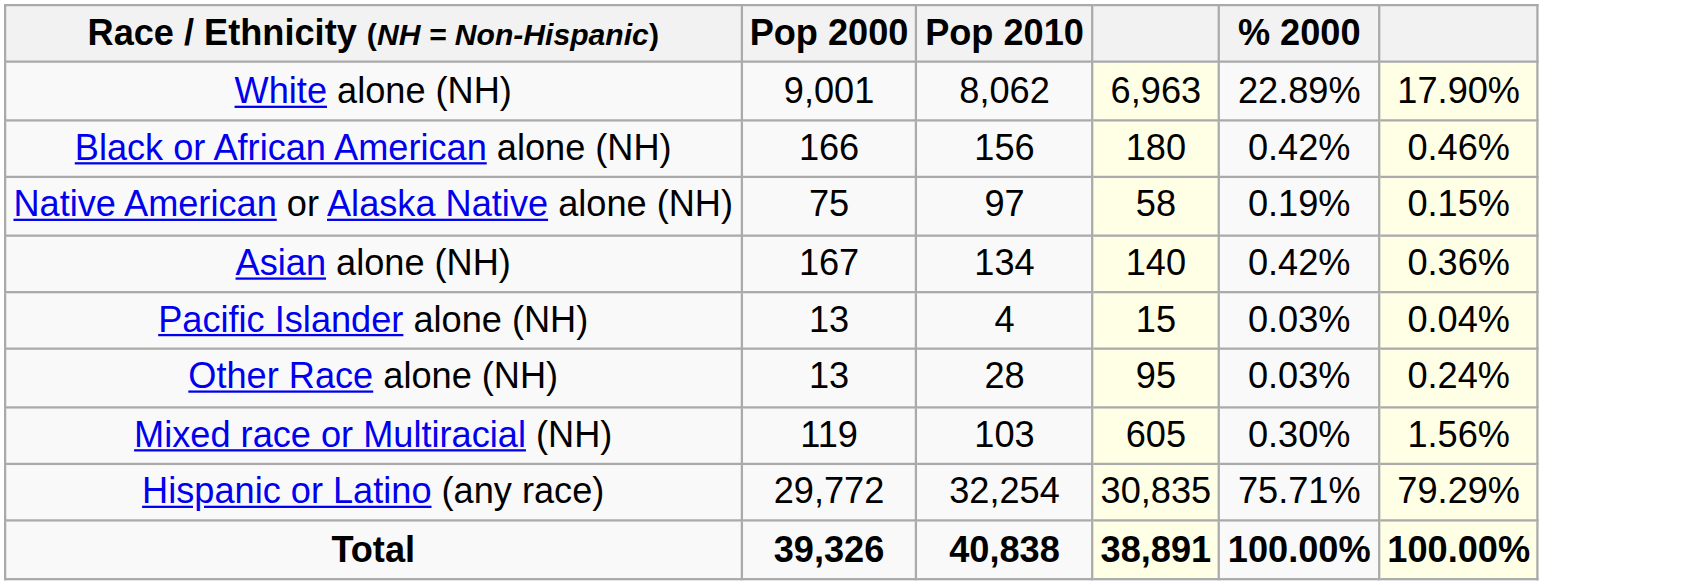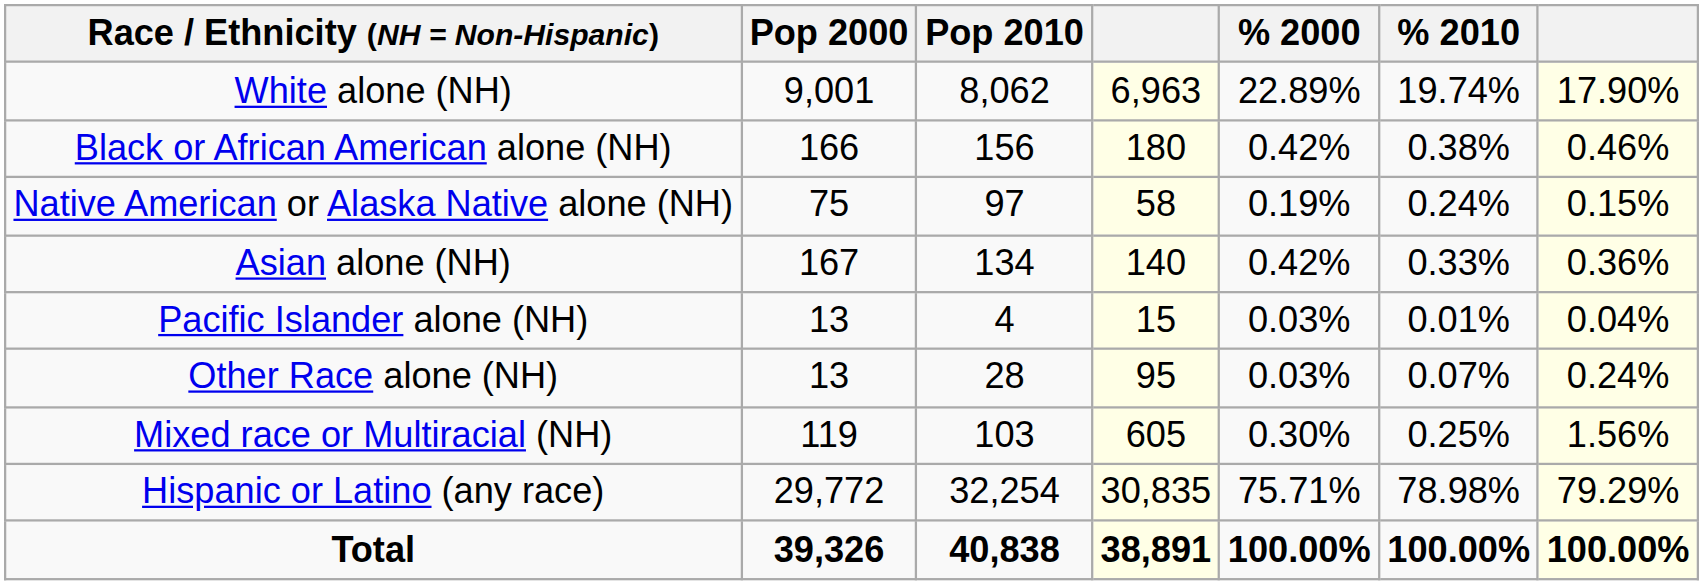+ column: (1459, 33)
